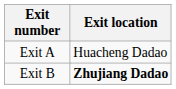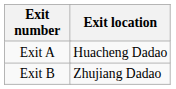(121, 73) bold -> (117, 73) normal
